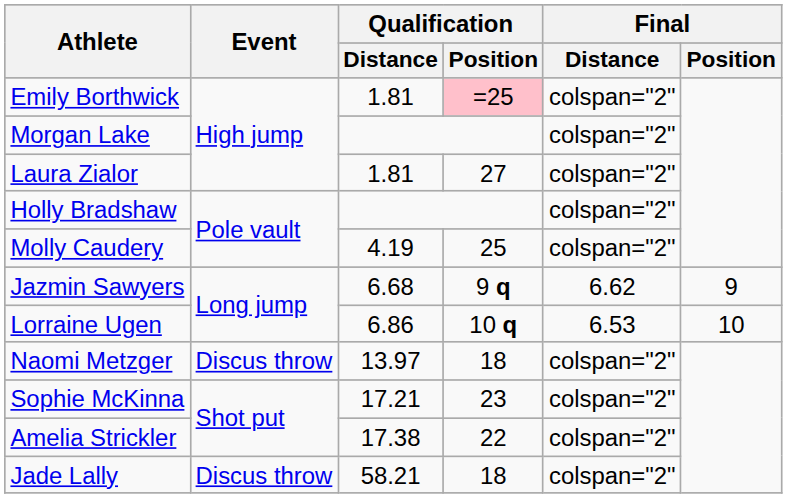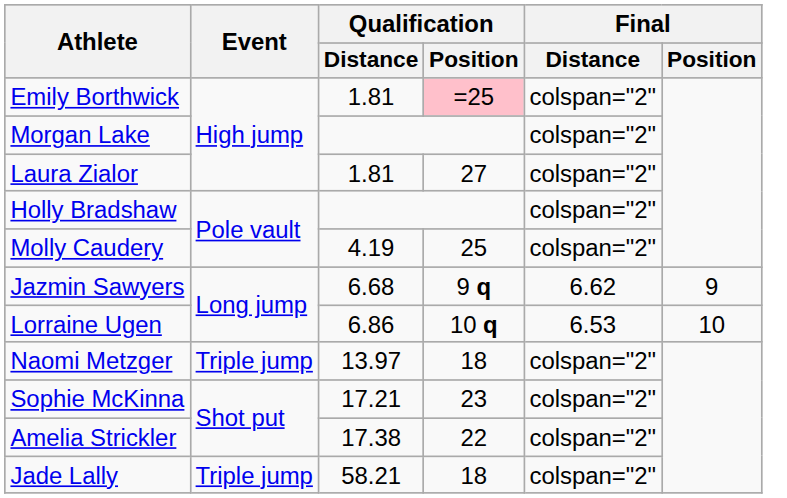(264, 362) Discus throw -> (254, 362) Triple jump
(264, 475) Discus throw -> (254, 475) Triple jump
